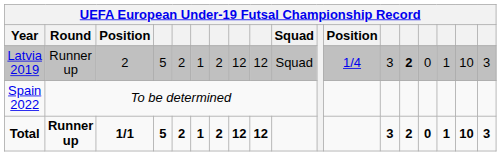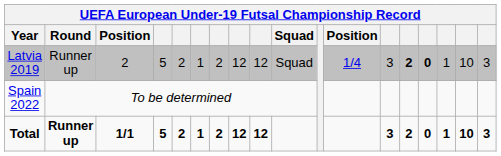(428, 63) normal -> (428, 63) bold
